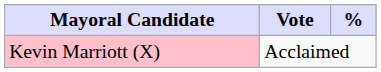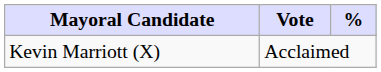(85, 51) pink background -> (85, 51) no background
